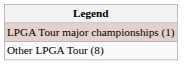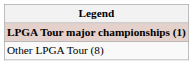(91, 32) normal -> (96, 32) bold
